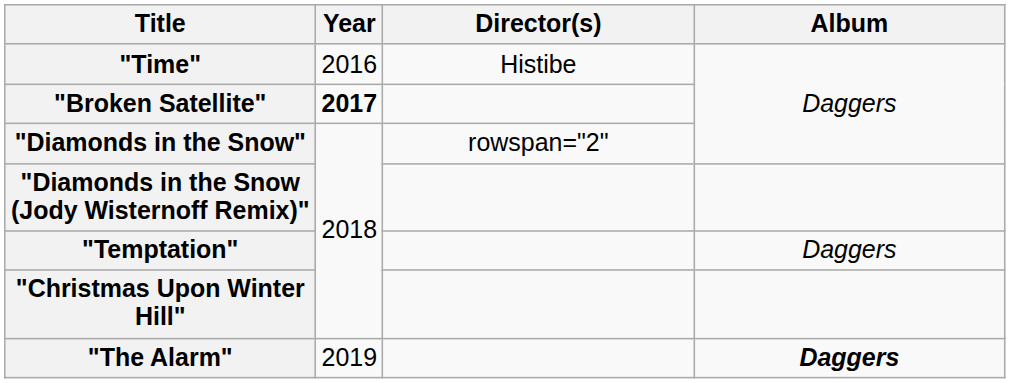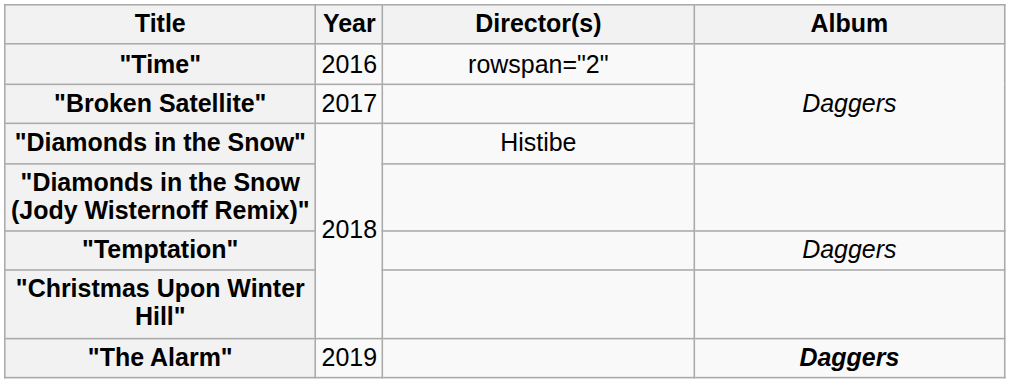(538, 63) Histibe -> (538, 63) rowspan="2"
(349, 103) bold -> (349, 103) normal
(538, 143) rowspan="2" -> (538, 143) Histibe
